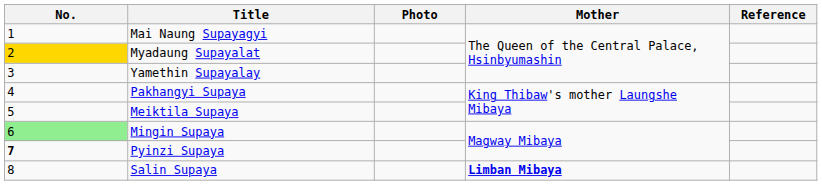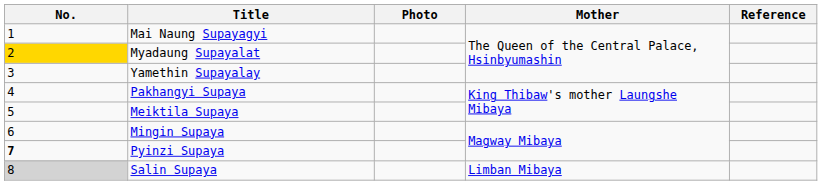(11, 131) lightgreen background -> (11, 131) no background
(11, 170) no background -> (11, 170) lightgrey background
(515, 170) bold -> (515, 170) normal
